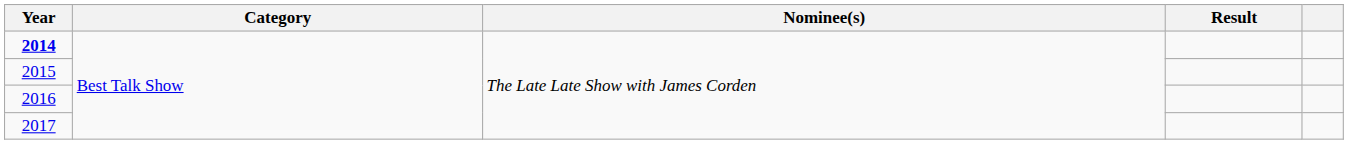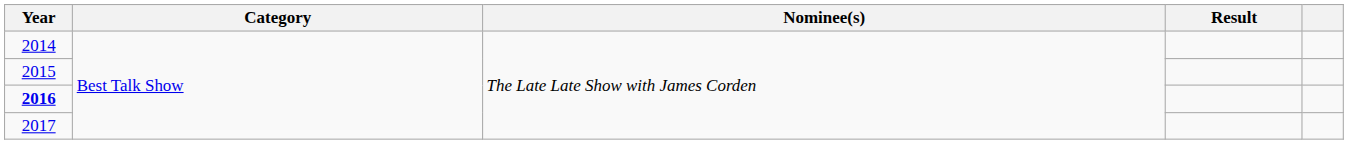(39, 44) bold -> (39, 44) normal
(39, 98) normal -> (39, 98) bold
